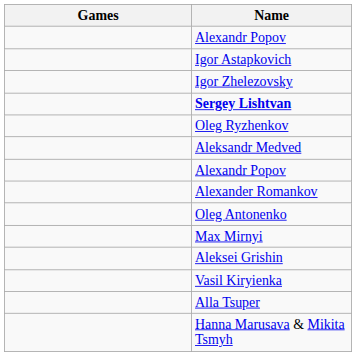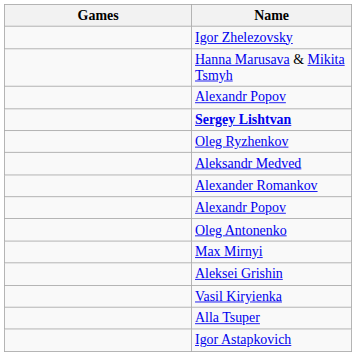(240, 37) Alexandr Popov -> (244, 37) Igor Zhelezovsky
(243, 59) Igor Astapkovich -> (270, 67) Hanna Marusava & Mikita Tsmyh
(244, 81) Igor Zhelezovsky -> (240, 97) Alexandr Popov
(240, 170) Alexandr Popov -> (256, 185) Alexander Romankov
(256, 192) Alexander Romankov -> (240, 207) Alexandr Popov
(270, 332) Hanna Marusava & Mikita Tsmyh -> (243, 340) Igor Astapkovich
